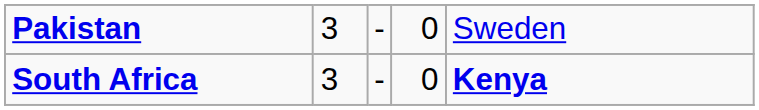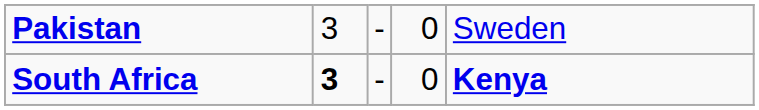(329, 79) normal -> (329, 79) bold
